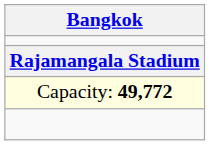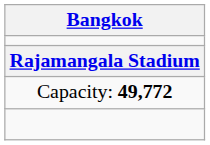(105, 92) lightyellow background -> (105, 92) no background
